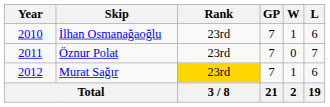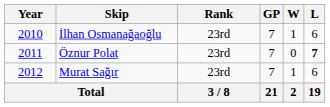(315, 53) normal -> (315, 53) bold
(219, 72) gold background -> (219, 72) no background
